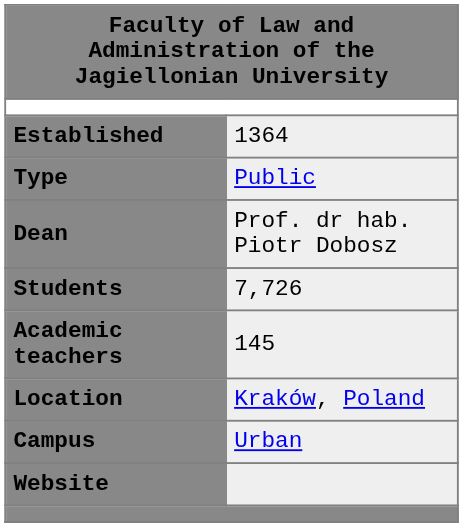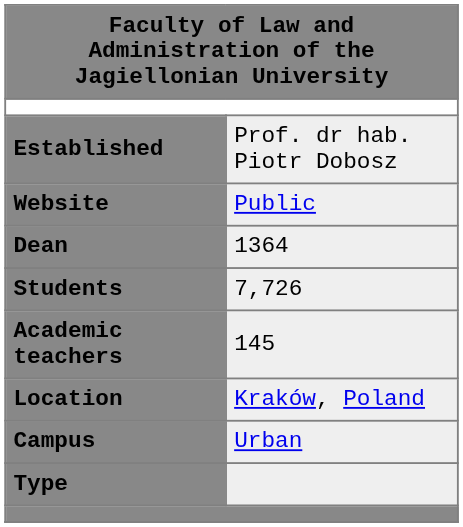(261, 136) 1364 -> (323, 149) Prof. dr hab. Piotr Dobosz
(41, 179) Type -> (61, 205) Website
(323, 234) Prof. dr hab. Piotr Dobosz -> (261, 247) 1364
(61, 484) Website -> (41, 484) Type
